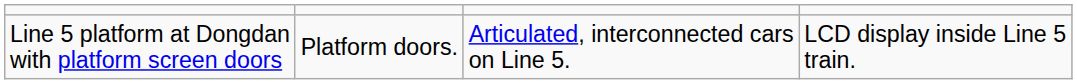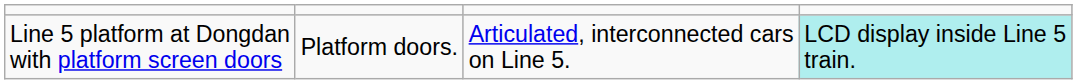(935, 46) no background -> (935, 46) paleturquoise background
